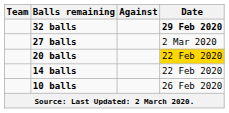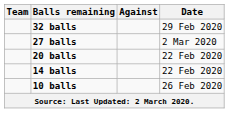(192, 27) bold -> (192, 27) normal
(192, 56) gold background -> (192, 56) no background
